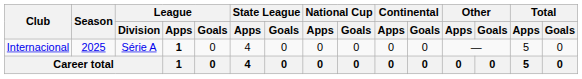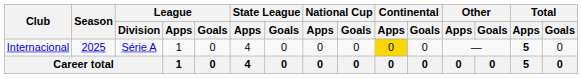(179, 47) bold -> (179, 47) normal
(391, 47) no background -> (391, 47) gold background
(526, 47) normal -> (526, 47) bold
